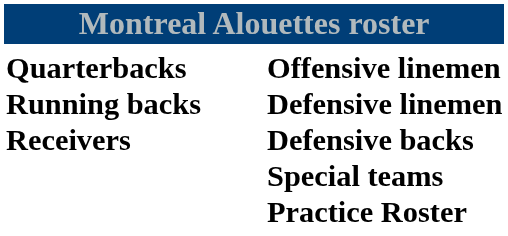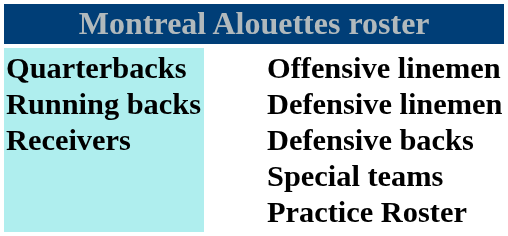(104, 103) no background -> (104, 103) paleturquoise background
